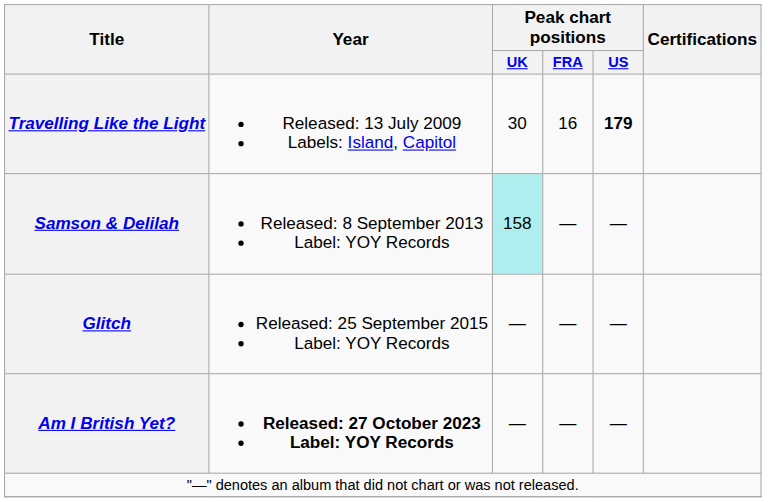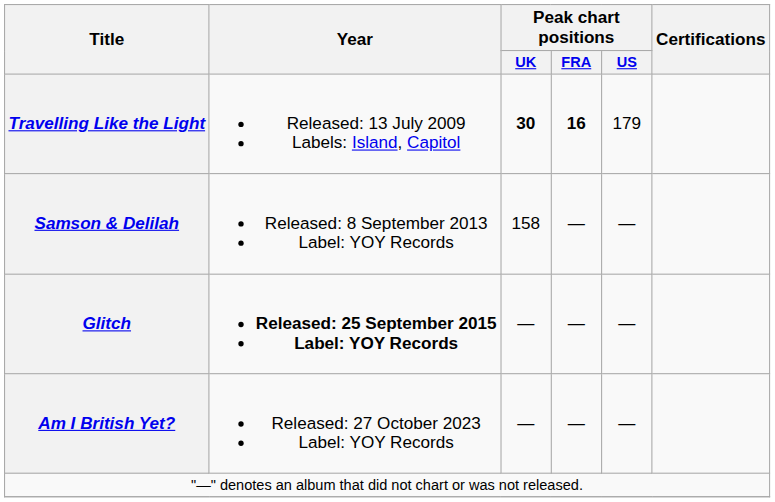(517, 123) normal -> (526, 123) bold
(568, 123) normal -> (576, 123) bold
(618, 123) bold -> (627, 123) normal
(517, 223) paleturquoise background -> (526, 223) no background
(350, 333) normal -> (355, 333) bold
(350, 433) bold -> (355, 433) normal
